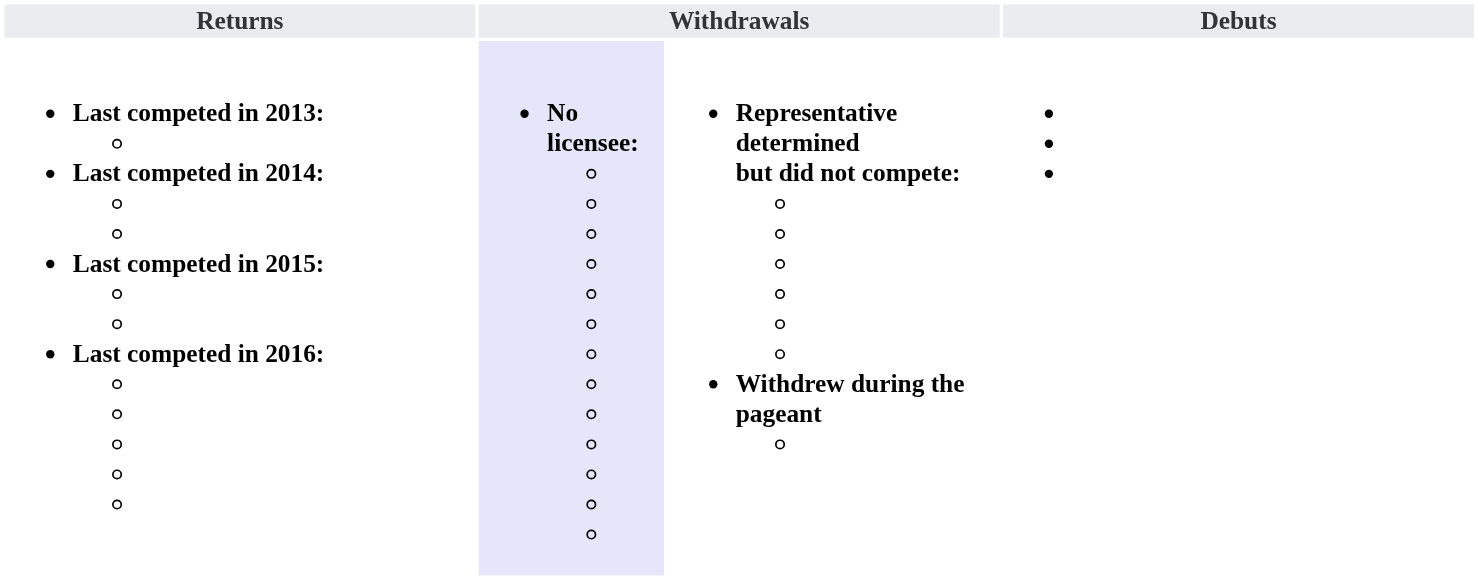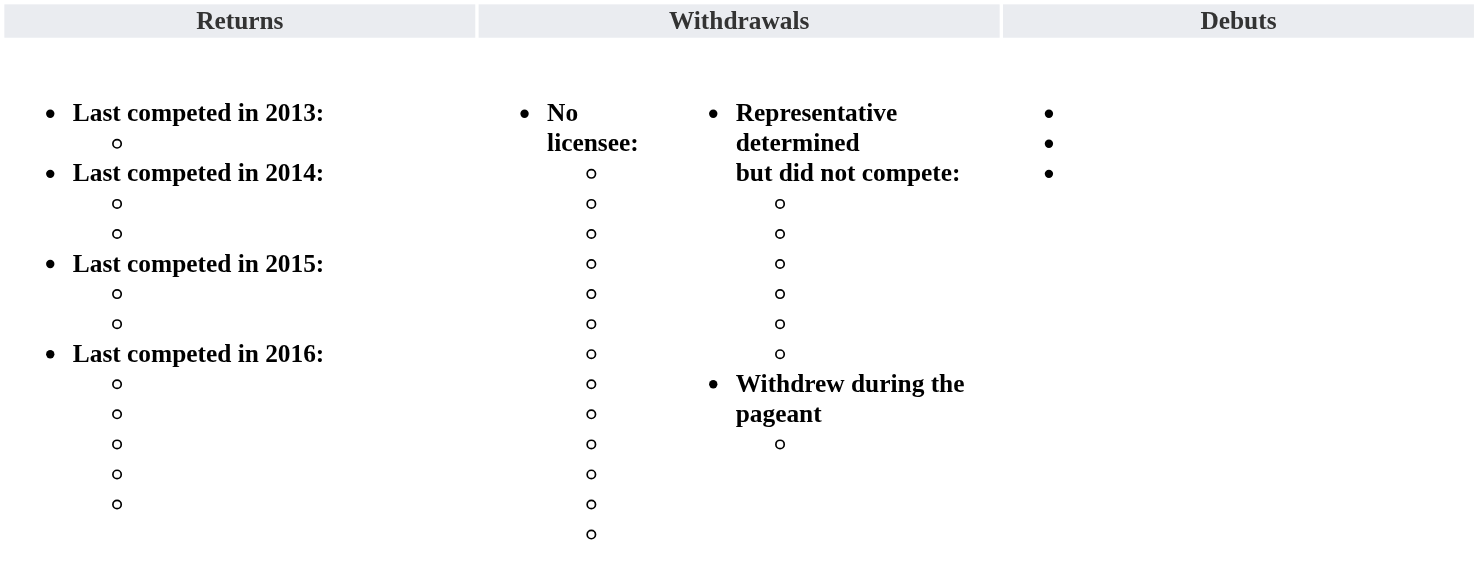(571, 324) lavender background -> (571, 324) no background
